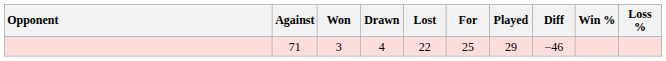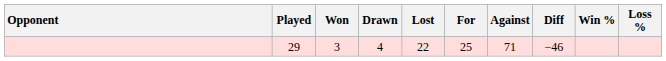columns swapped: (511, 20) <-> (295, 20)
